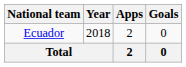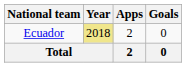(98, 33) no background -> (98, 33) khaki background
